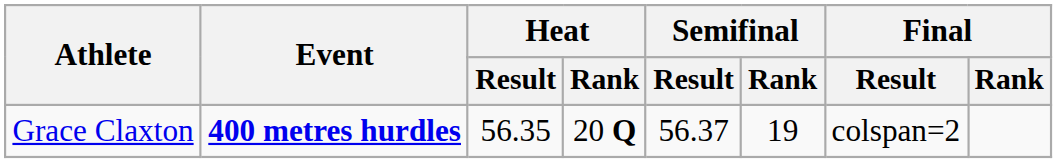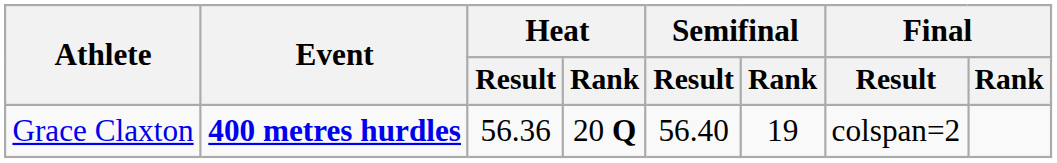(516, 130) 56.35 -> (516, 130) 56.36
(694, 130) 56.37 -> (694, 130) 56.40
